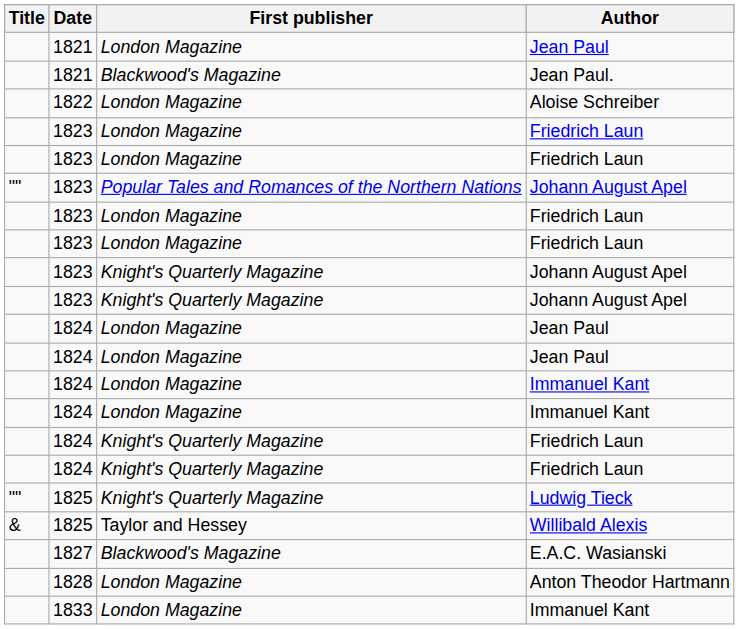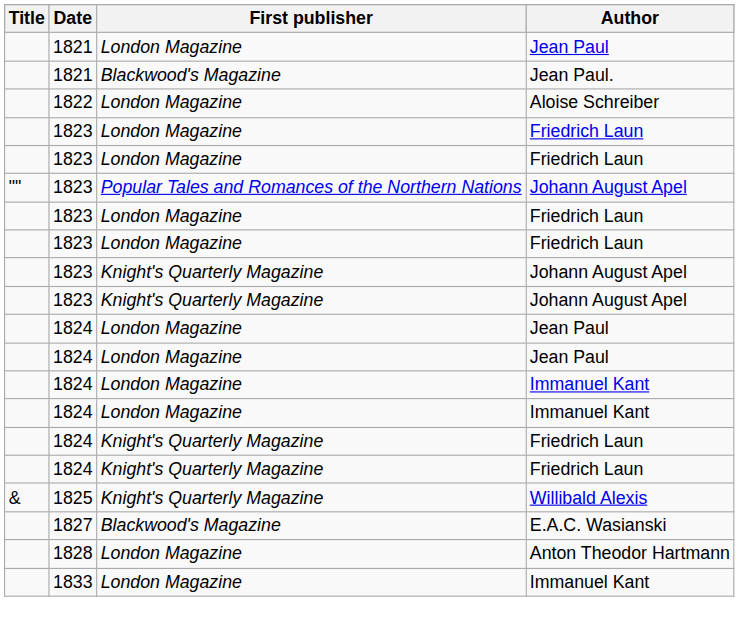- row: (73, 497)
(174, 525) Taylor and Hessey -> (212, 497) Knight's Quarterly Magazine
